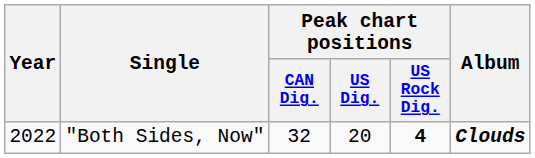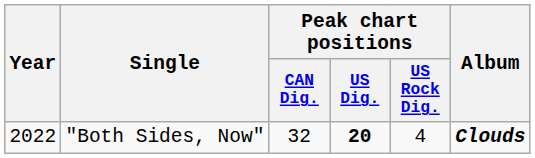(360, 137) normal -> (360, 137) bold
(420, 137) bold -> (420, 137) normal
